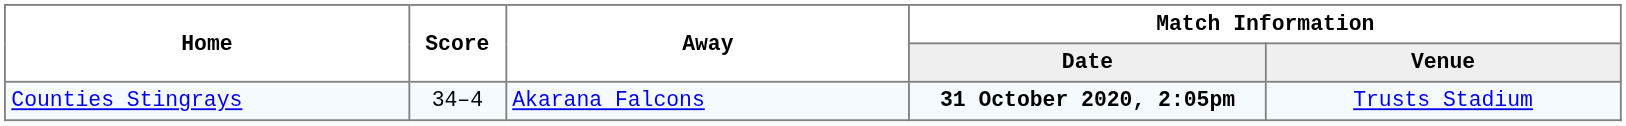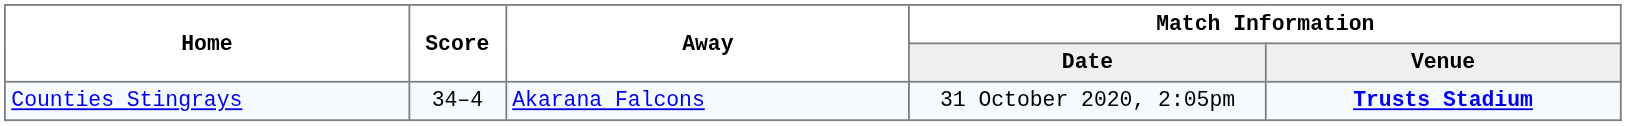(1088, 101) bold -> (1088, 101) normal
(1443, 101) normal -> (1443, 101) bold
